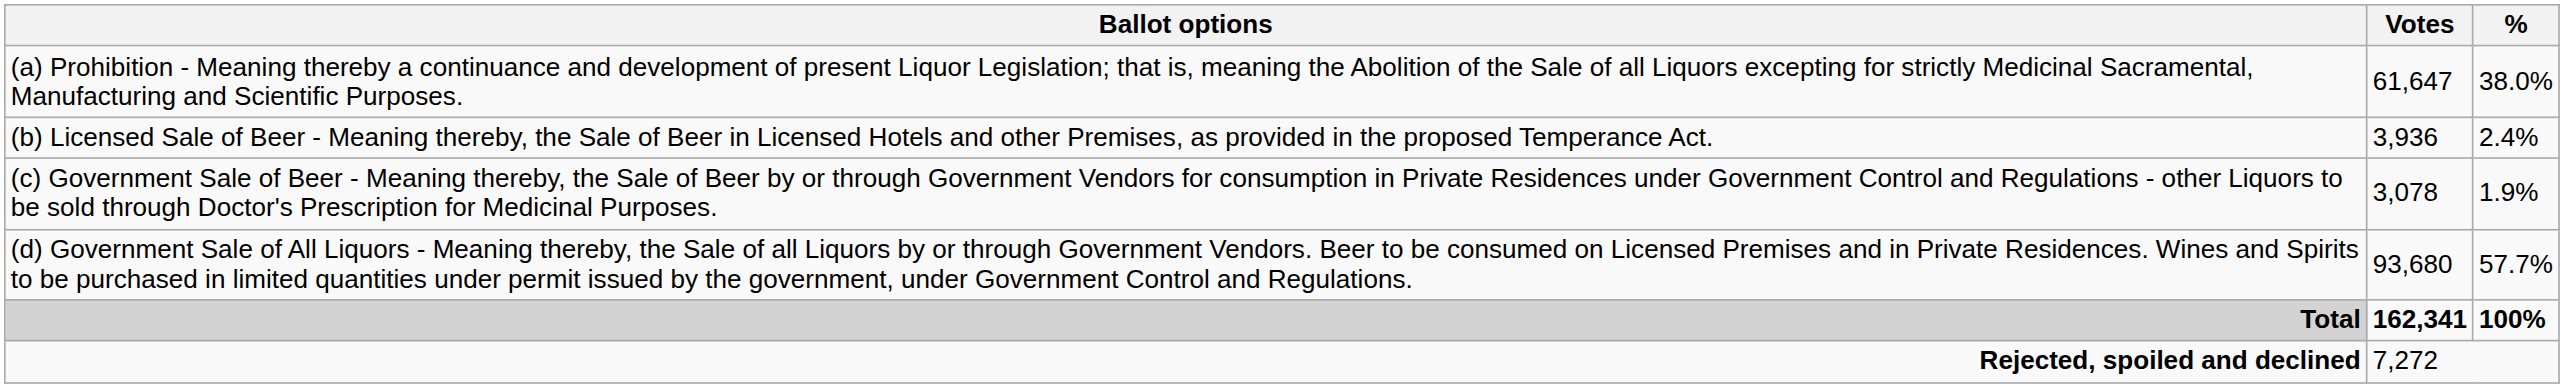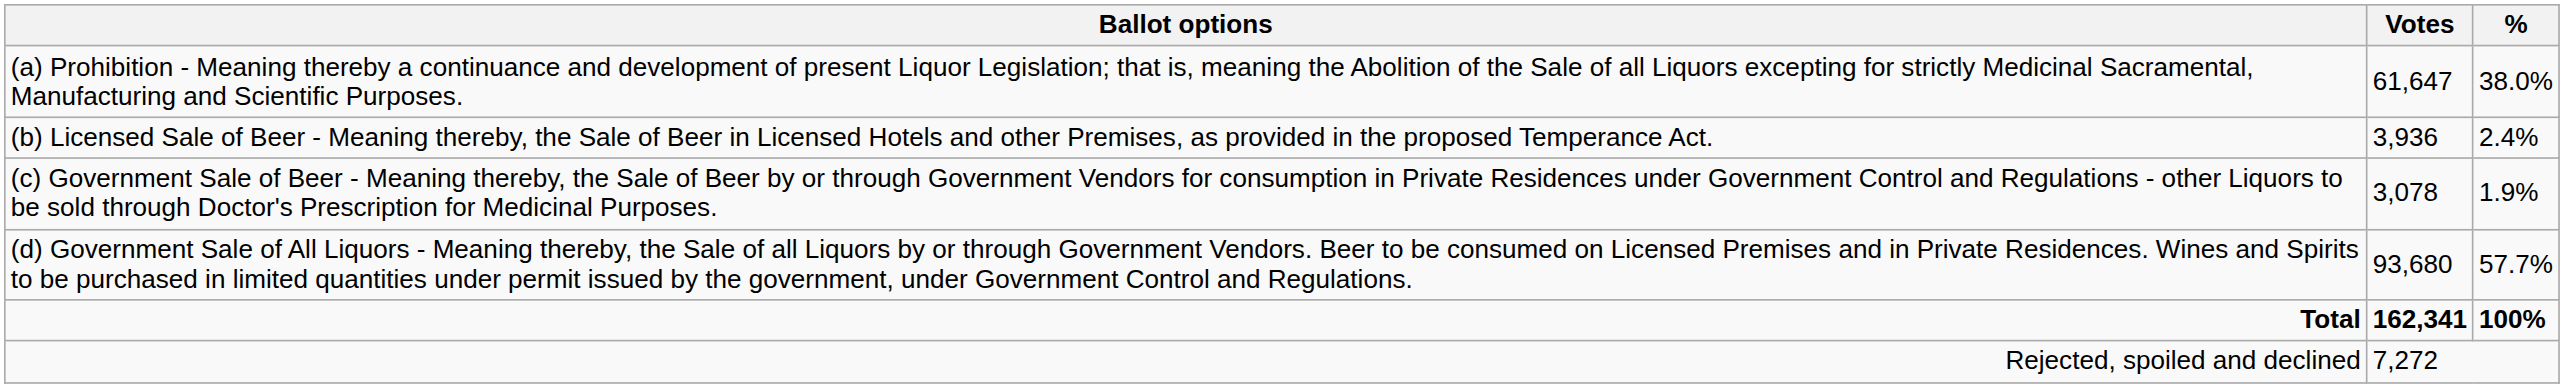(2331, 320) lightgrey background -> (2331, 320) no background
(2170, 361) bold -> (2183, 361) normal
